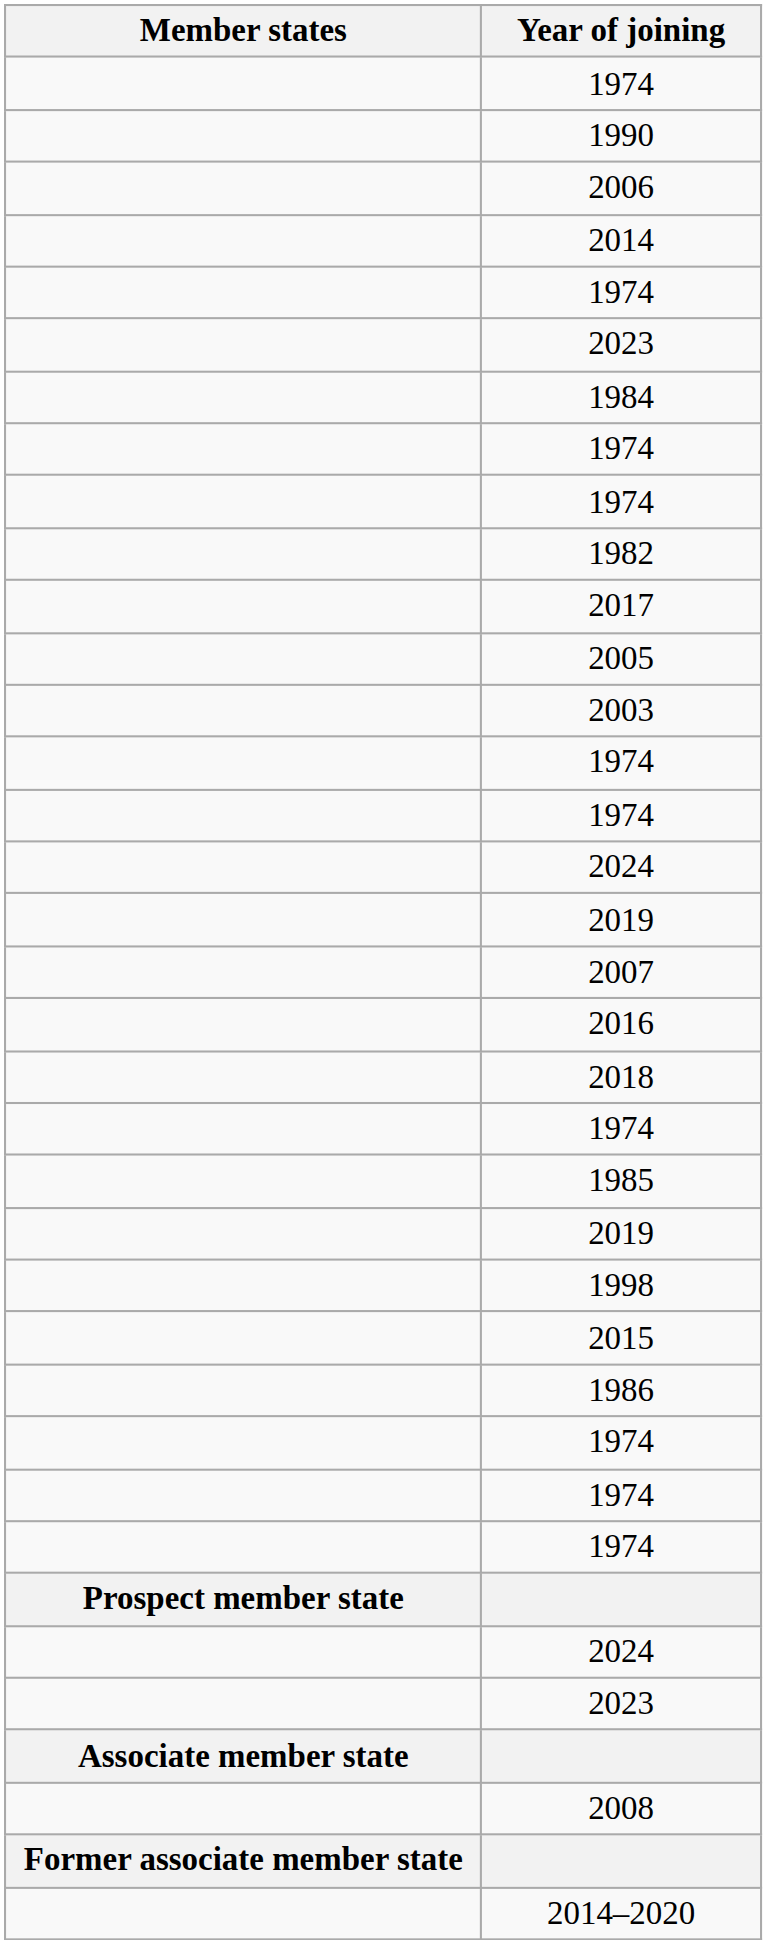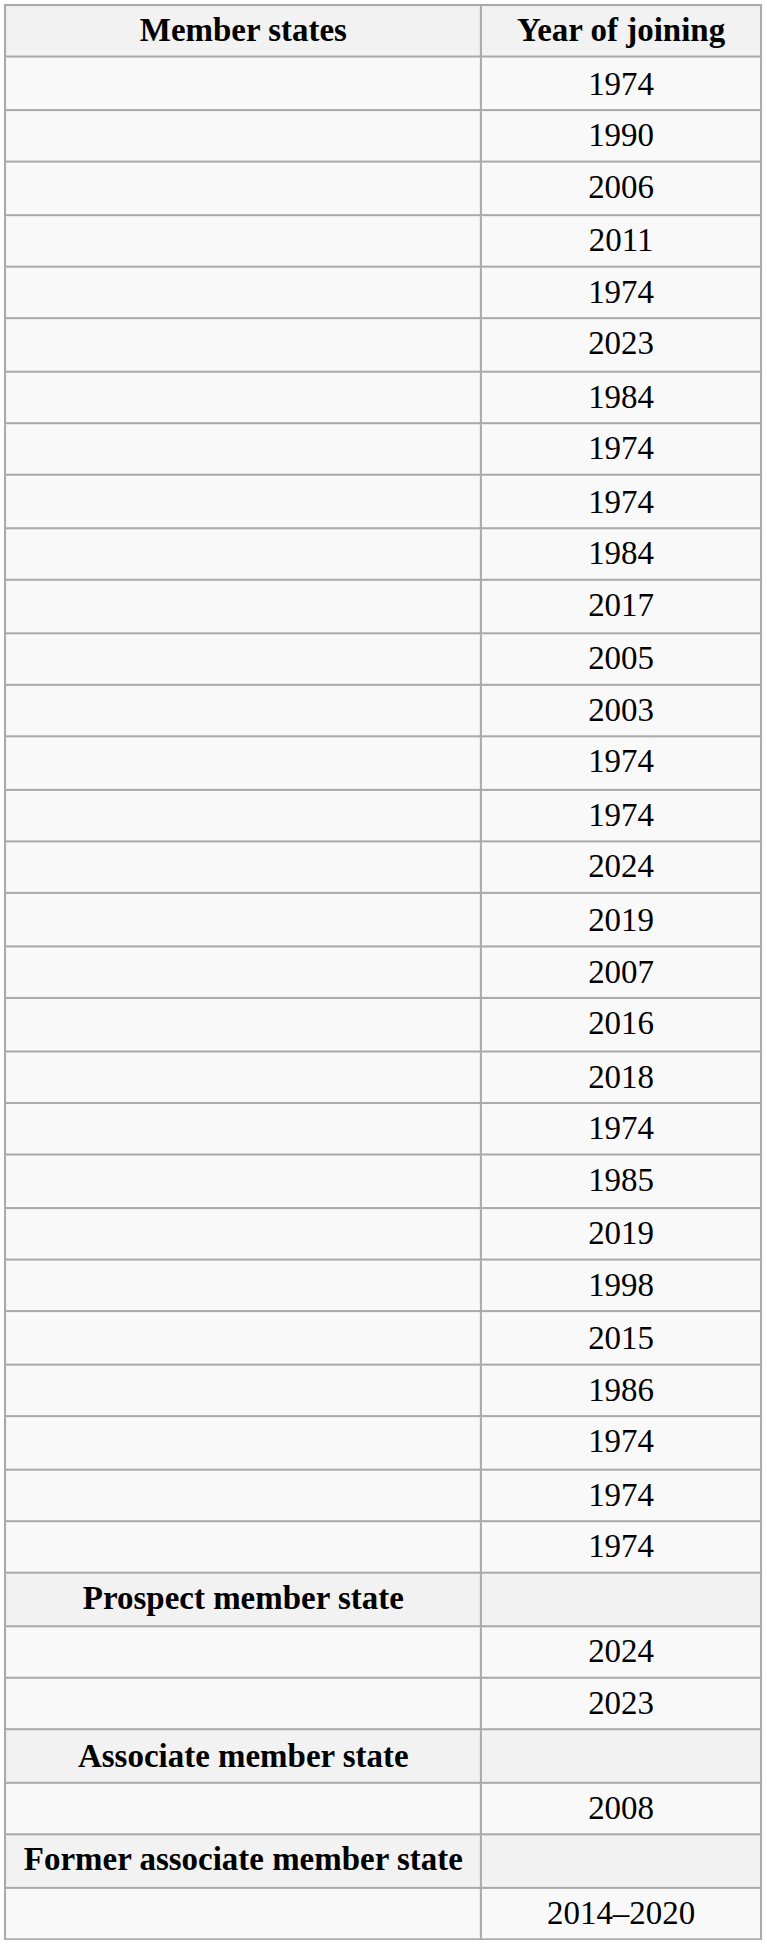(621, 239) 2014 -> (621, 239) 2011
(621, 553) 1982 -> (621, 553) 1984
